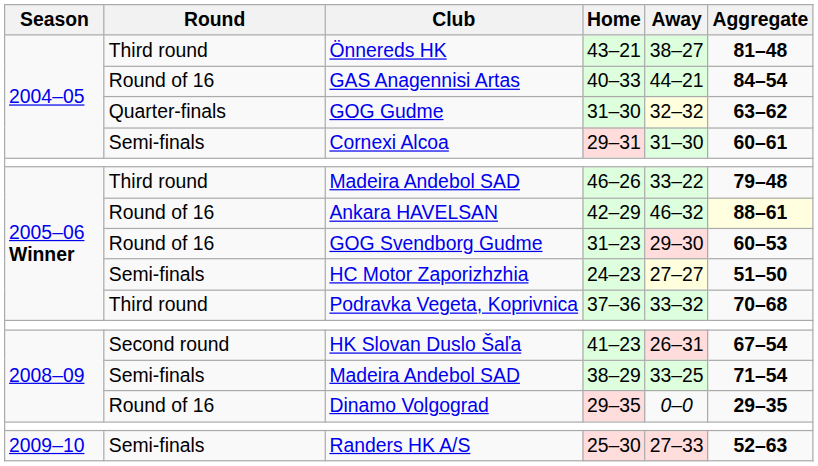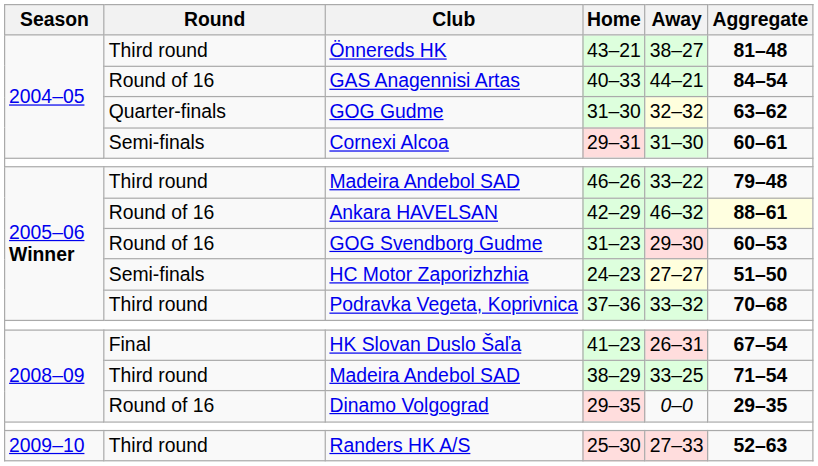(169, 344) Second round -> (130, 344) Final
(157, 375) Semi-finals -> (158, 375) Third round
(157, 445) Semi-finals -> (158, 445) Third round
